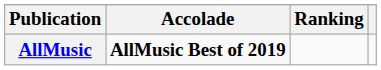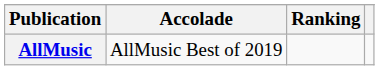(198, 49) bold -> (196, 49) normal
